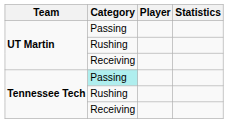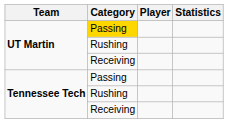(108, 29) no background -> (108, 29) gold background
(108, 77) paleturquoise background -> (108, 77) no background
